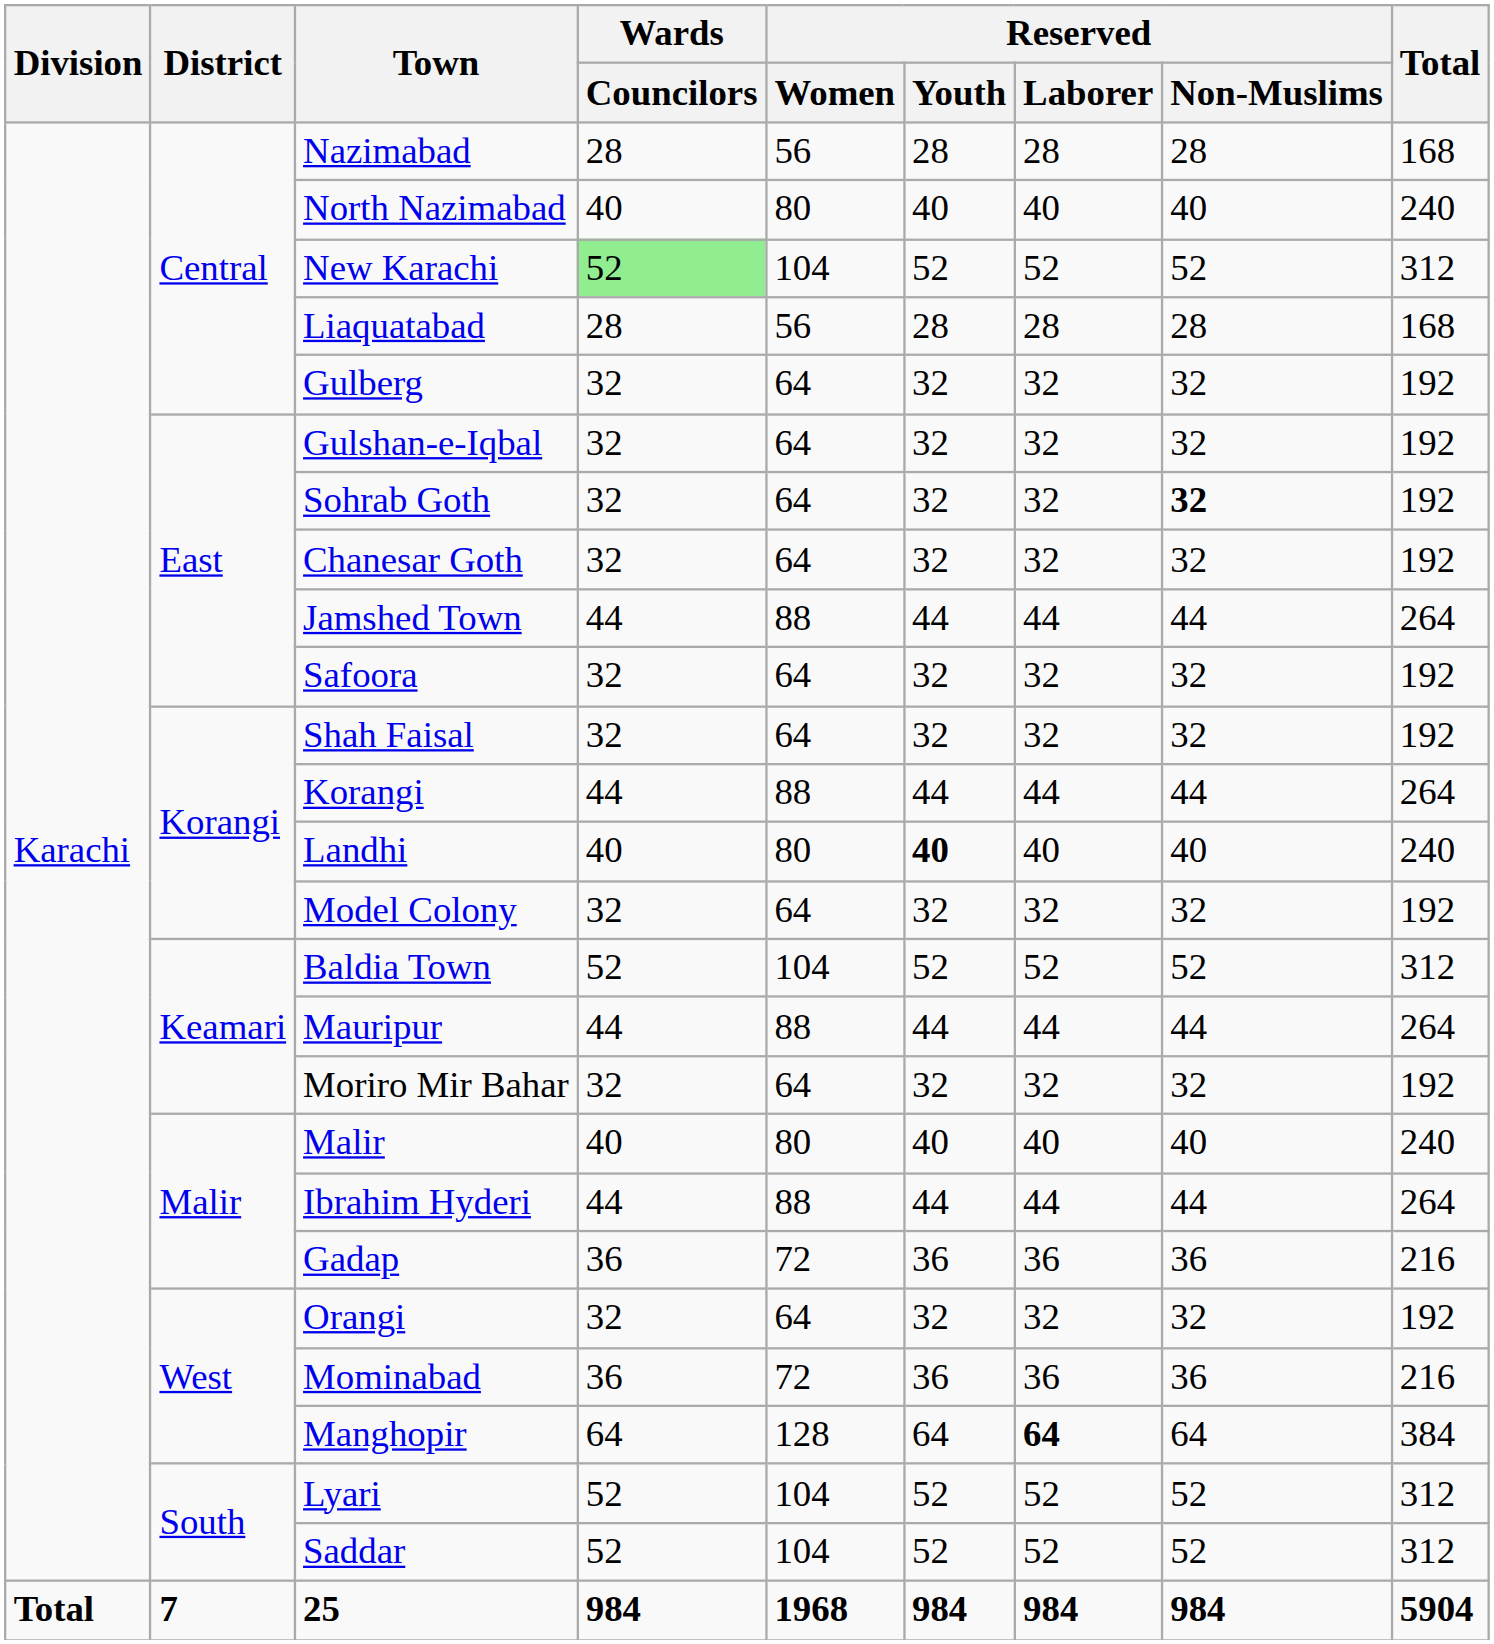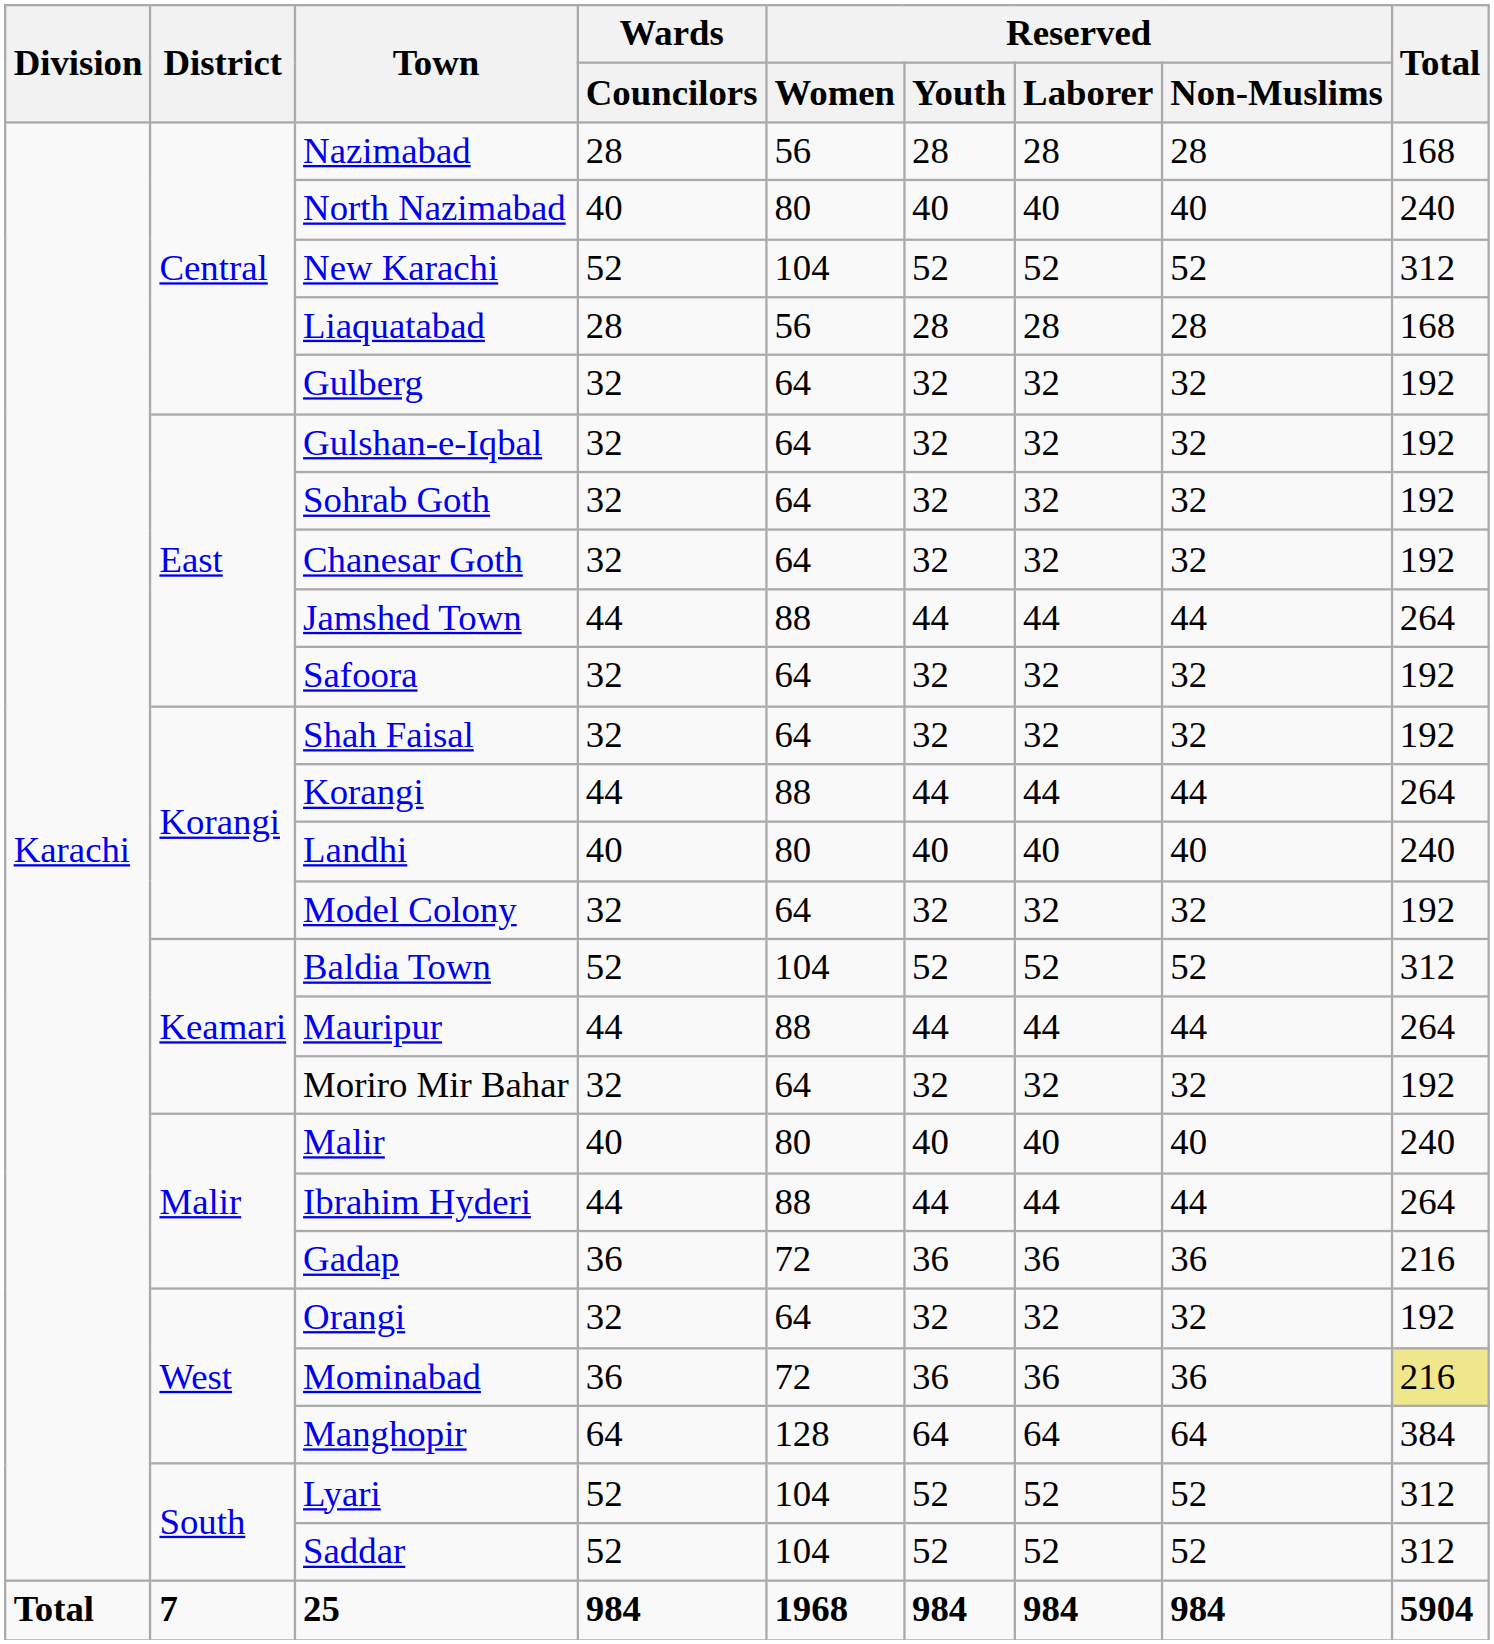(604, 267) lightgreen background -> (604, 267) no background
(1189, 500) bold -> (1189, 500) normal
(930, 850) bold -> (930, 850) normal
(1427, 1376) no background -> (1427, 1376) khaki background
(1042, 1434) bold -> (1042, 1434) normal
